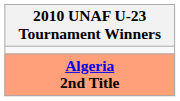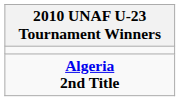(90, 74) lightsalmon background -> (90, 74) no background
